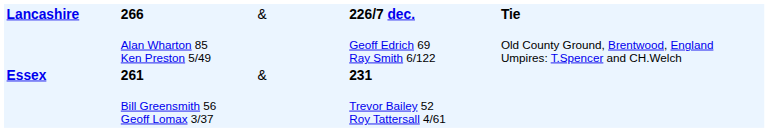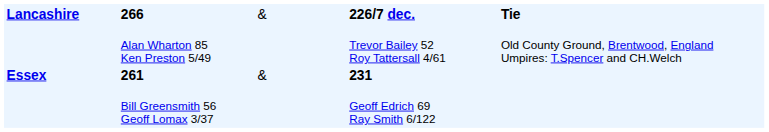(392, 51) Geoff Edrich 69 Ray Smith 6/122 -> (397, 51) Trevor Bailey 52 Roy Tattersall 4/61
(397, 112) Trevor Bailey 52 Roy Tattersall 4/61 -> (392, 112) Geoff Edrich 69 Ray Smith 6/122
